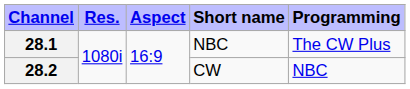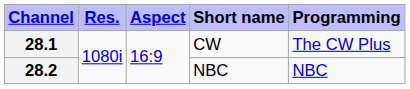(211, 44) NBC -> (207, 44) CW
(207, 70) CW -> (211, 70) NBC
